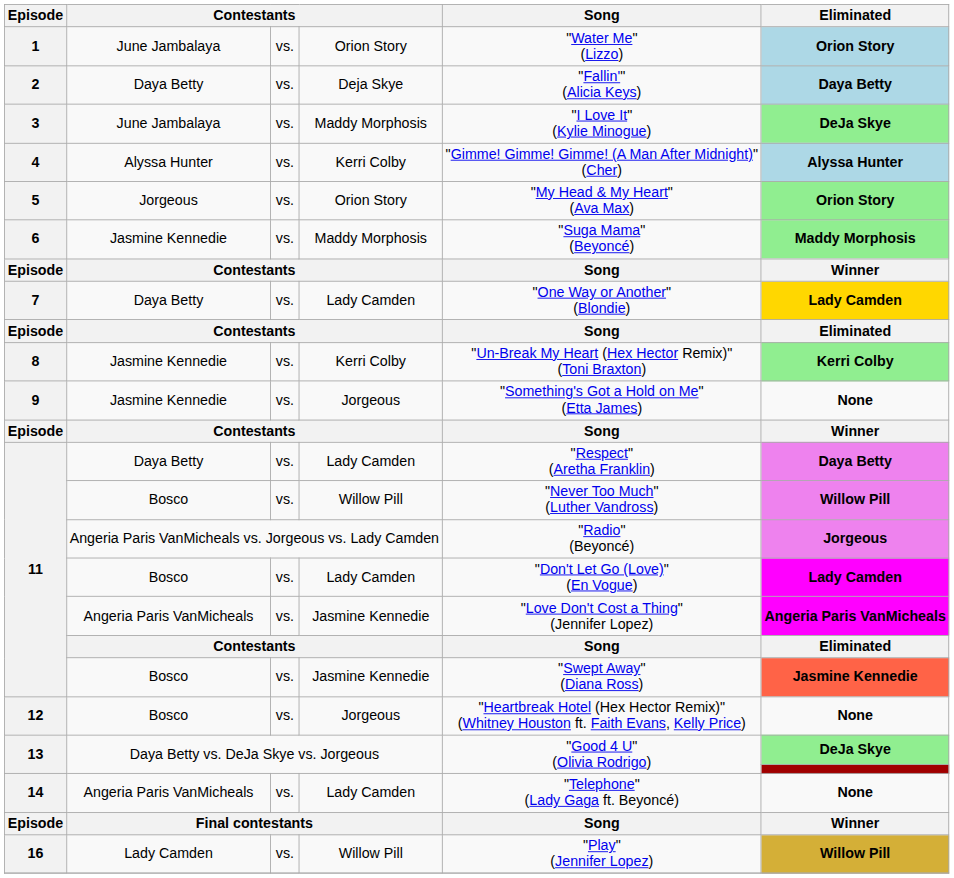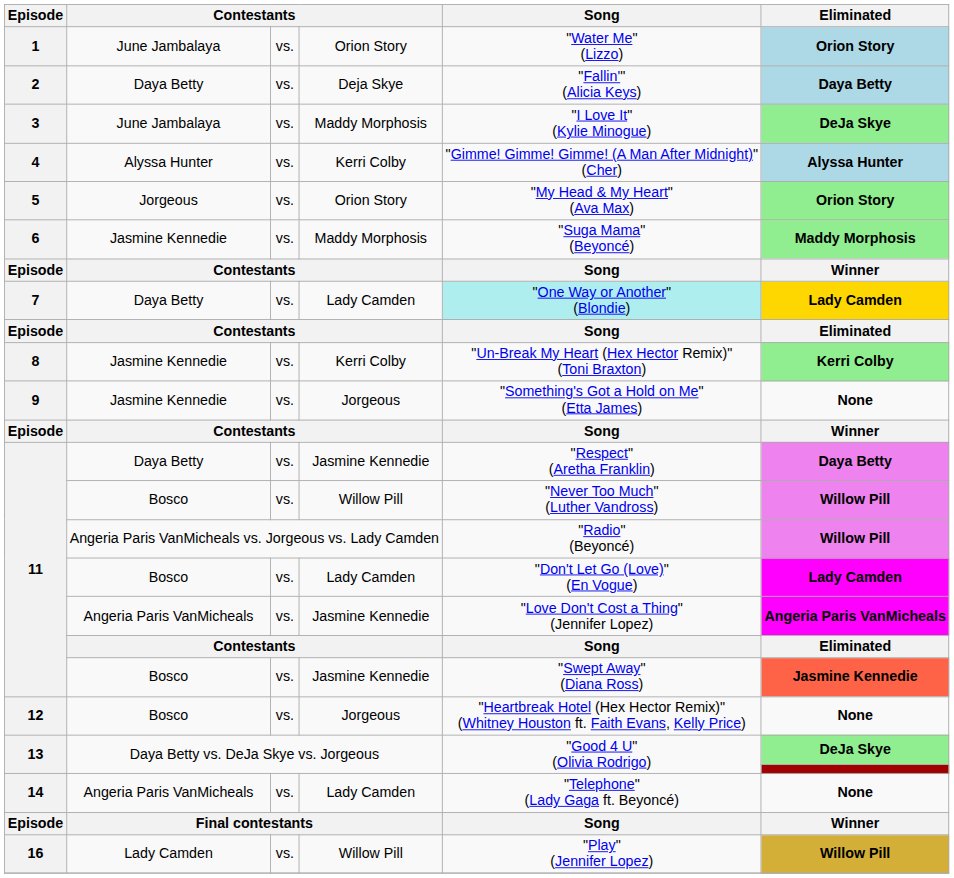(602, 300) no background -> (602, 300) paleturquoise background
(371, 461) Lady Camden -> (371, 461) Jasmine Kennedie
(855, 538) Jorgeous -> (855, 538) Willow Pill
